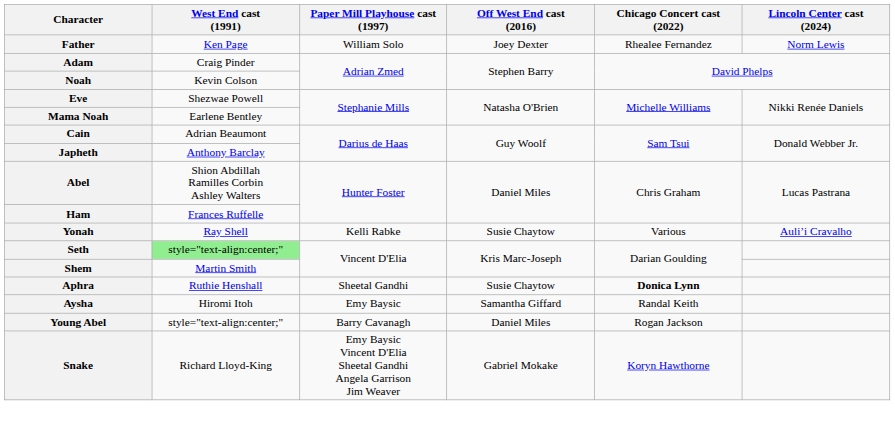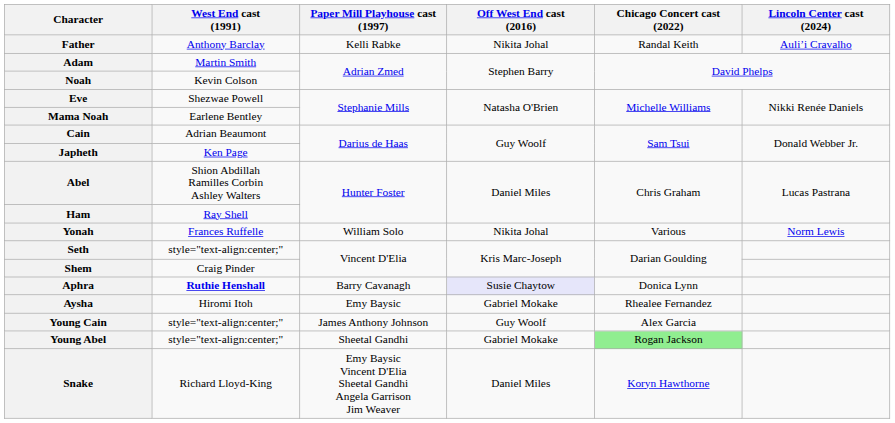(226, 44) Ken Page -> (226, 44) Anthony Barclay
(373, 44) William Solo -> (373, 44) Kelli Rabke
(521, 44) Joey Dexter -> (521, 44) Nikita Johal
(668, 44) Rhealee Fernandez -> (668, 44) Randal Keith
(816, 44) Norm Lewis -> (816, 44) Auli’i Cravalho
(226, 62) Craig Pinder -> (226, 62) Martin Smith
(226, 152) Anthony Barclay -> (226, 152) Ken Page
(226, 213) Frances Ruffelle -> (226, 213) Ray Shell
(226, 232) Ray Shell -> (226, 232) Frances Ruffelle
(373, 232) Kelli Rabke -> (373, 232) William Solo
(521, 232) Susie Chaytow -> (521, 232) Nikita Johal
(816, 232) Auli’i Cravalho -> (816, 232) Norm Lewis
(226, 250) lightgreen background -> (226, 250) no background
(226, 268) Martin Smith -> (226, 268) Craig Pinder
(226, 286) normal -> (226, 286) bold
(373, 286) Sheetal Gandhi -> (373, 286) Barry Cavanagh
(521, 286) no background -> (521, 286) lavender background
(668, 286) bold -> (668, 286) normal
(521, 304) Samantha Giffard -> (521, 304) Gabriel Mokake
(668, 304) Randal Keith -> (668, 304) Rhealee Fernandez
+ row: (78, 322)
(373, 322) Barry Cavanagh -> (373, 340) Sheetal Gandhi
(521, 322) Daniel Miles -> (521, 340) Gabriel Mokake
(668, 322) no background -> (668, 340) lightgreen background
(521, 365) Gabriel Mokake -> (521, 383) Daniel Miles
